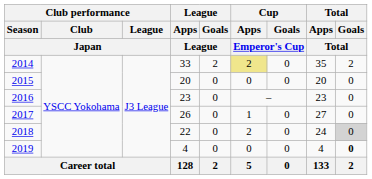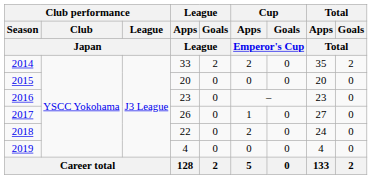(249, 64) khaki background -> (249, 64) no background
(351, 132) lightgrey background -> (351, 132) no background
(351, 149) bold -> (351, 149) normal
